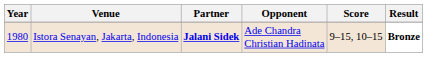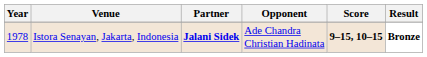(18, 37) 1980 -> (18, 37) 1978
(356, 37) normal -> (356, 37) bold
